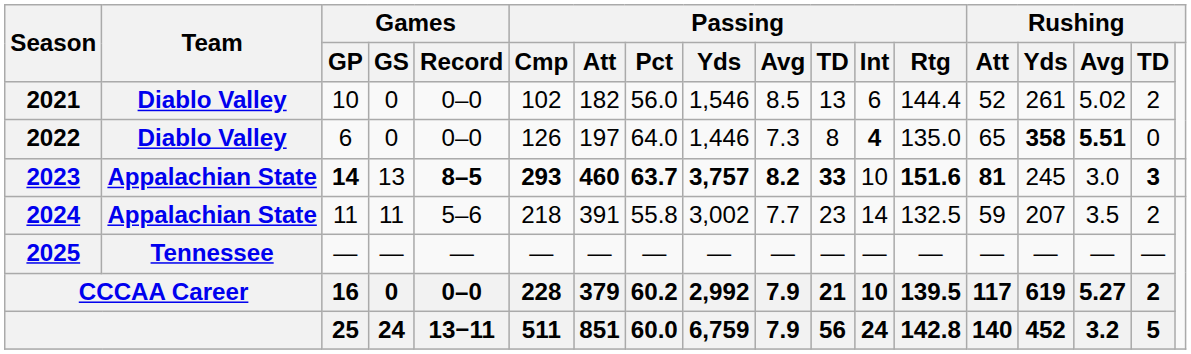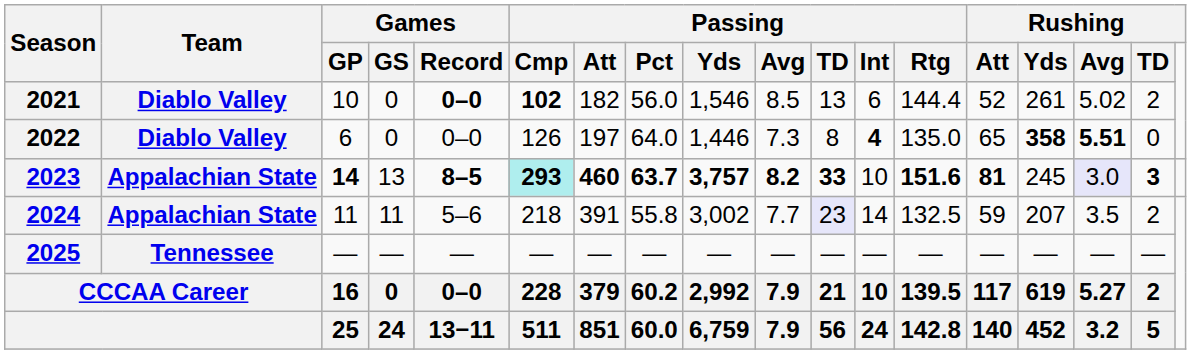(462, 100) normal -> (462, 100) bold
(541, 100) normal -> (541, 100) bold
(541, 176) no background -> (541, 176) paleturquoise background
(1102, 176) no background -> (1102, 176) lavender background
(833, 215) no background -> (833, 215) lavender background
